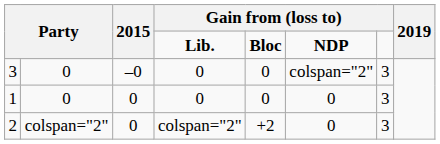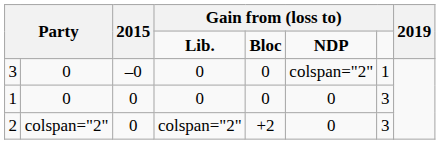(385, 71) 3 -> (385, 71) 1
